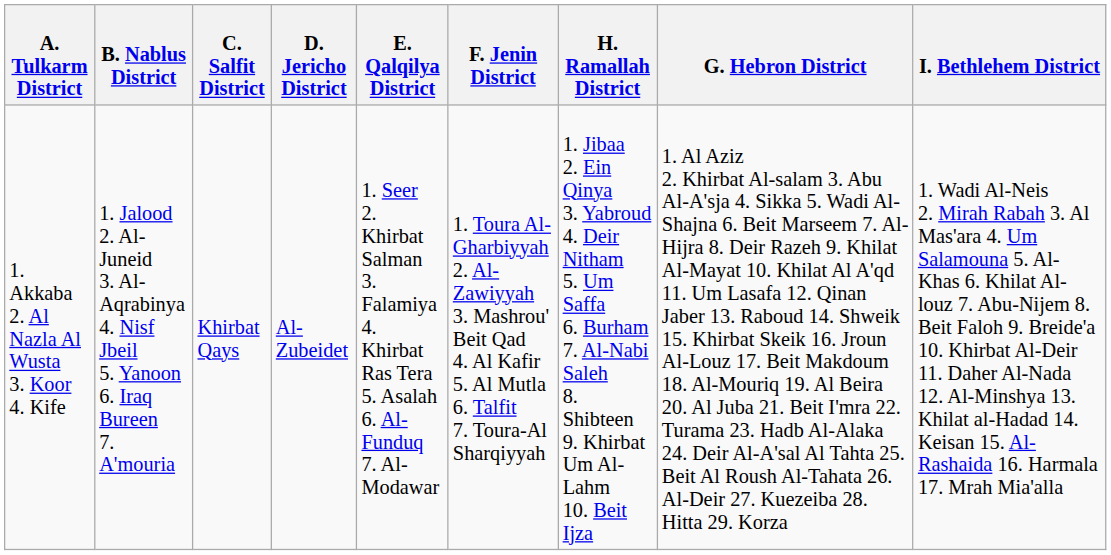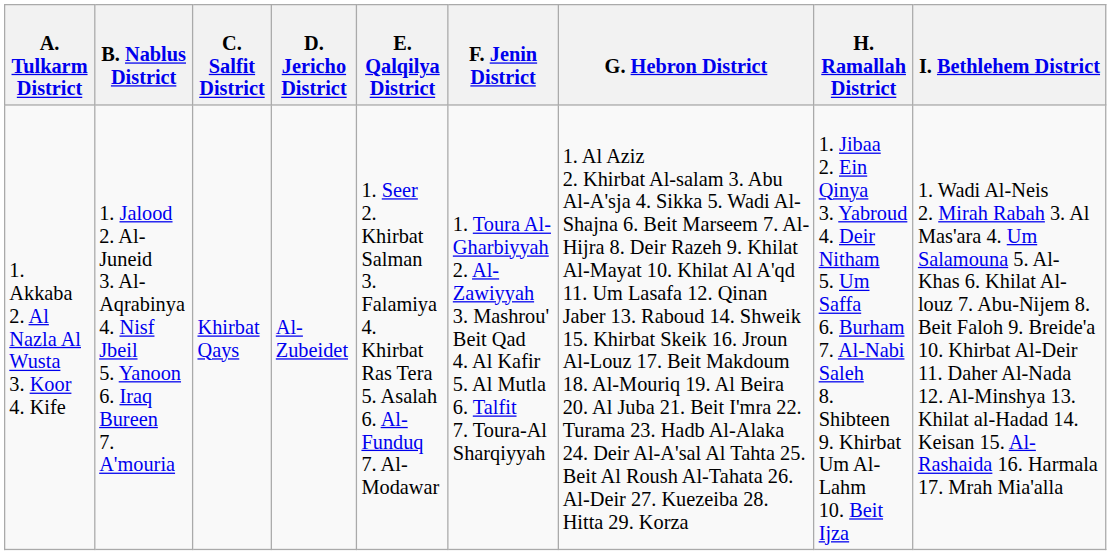columns swapped: (785, 66) <-> (608, 66)
